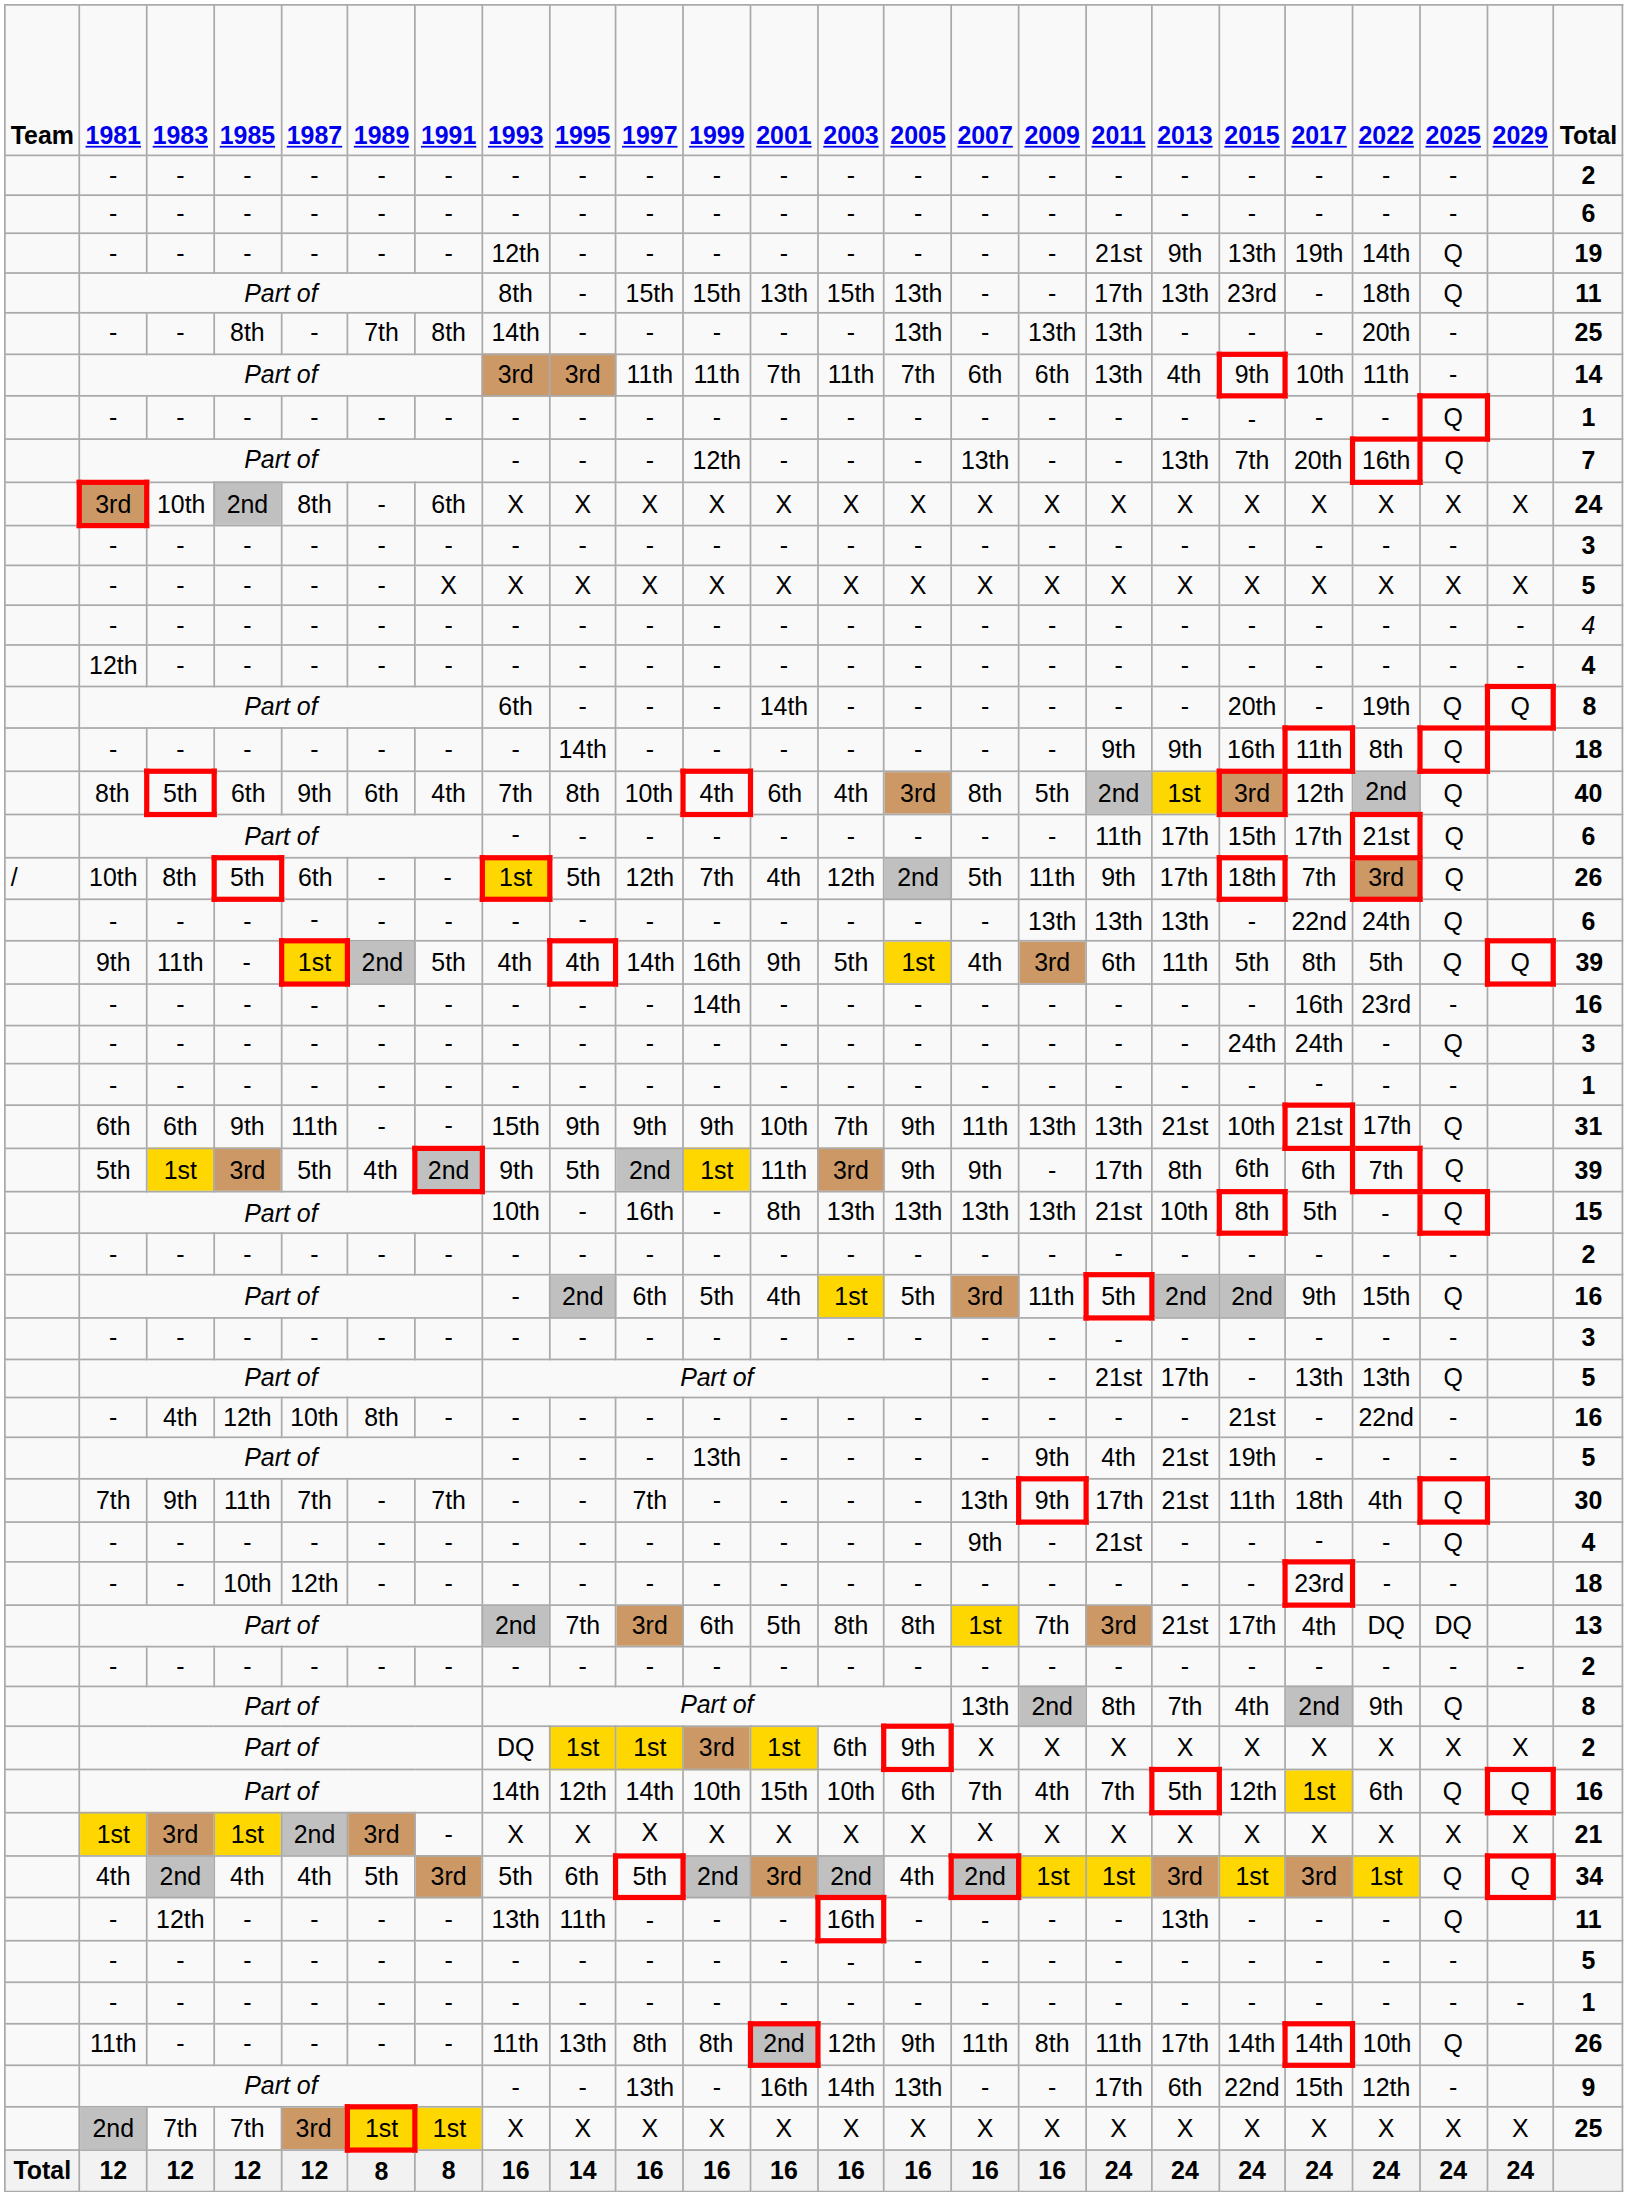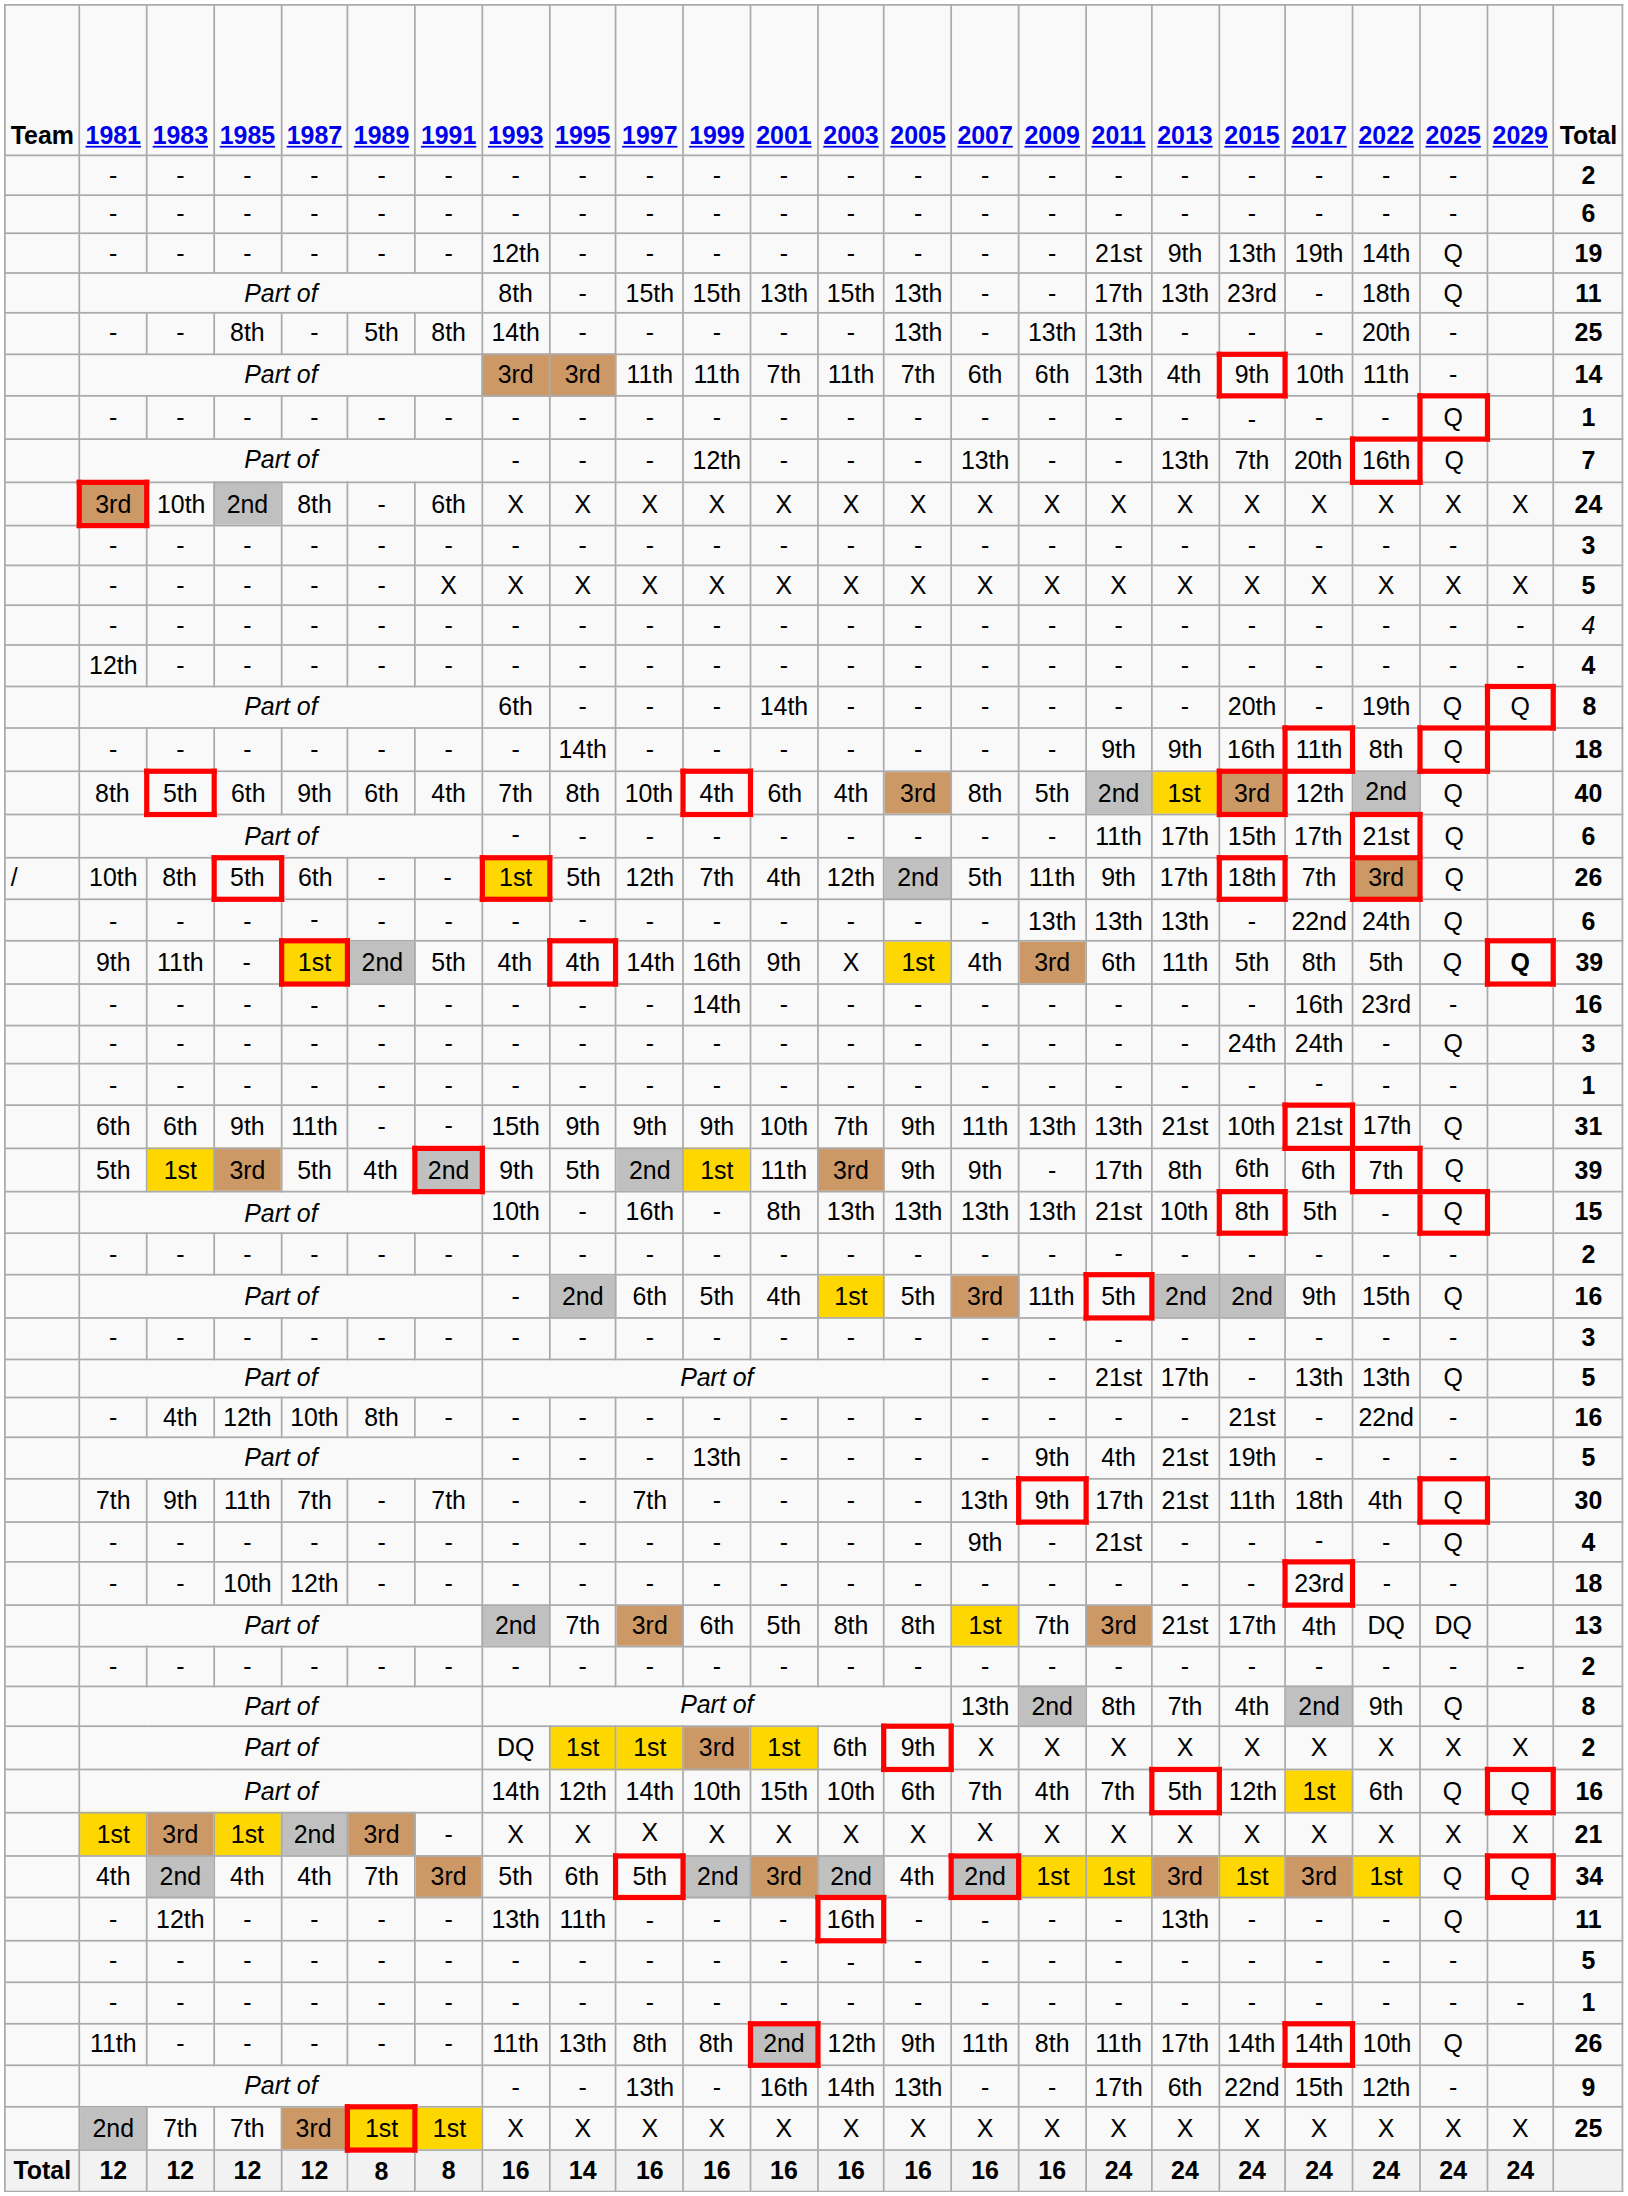(382, 333) 7th -> (382, 333) 5th
(851, 963) 5th -> (851, 963) X
(1520, 963) normal -> (1520, 963) bold
(382, 1877) 5th -> (382, 1877) 7th
